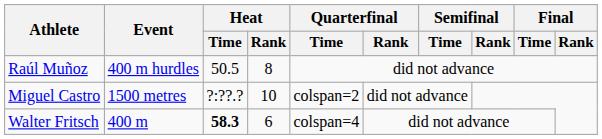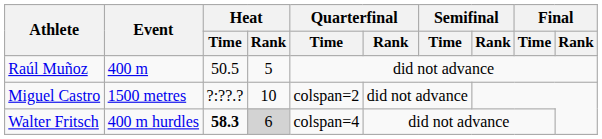(153, 69) 400 m hurdles -> (128, 69) 400 m
(268, 69) 8 -> (268, 69) 5
(128, 122) 400 m -> (153, 122) 400 m hurdles
(268, 122) no background -> (268, 122) lightgrey background
